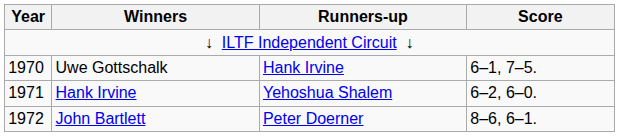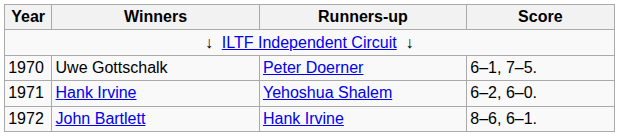(303, 67) Hank Irvine -> (313, 67) Peter Doerner
(313, 118) Peter Doerner -> (303, 118) Hank Irvine
